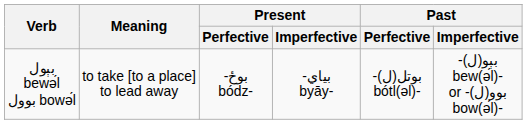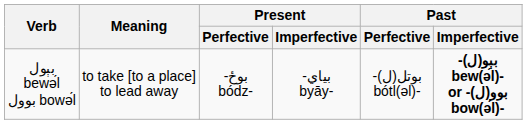(478, 84) normal -> (478, 84) bold
